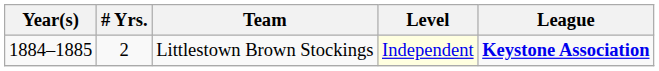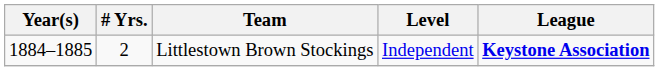(428, 50) lightyellow background -> (428, 50) no background
